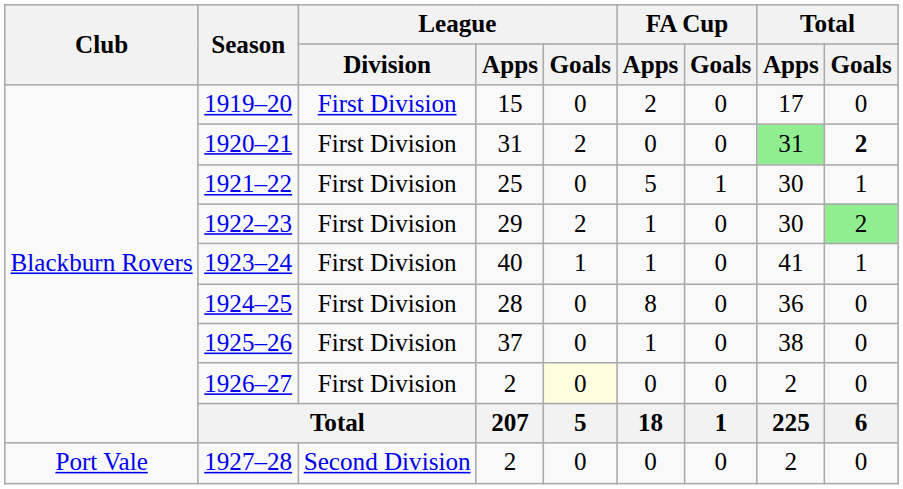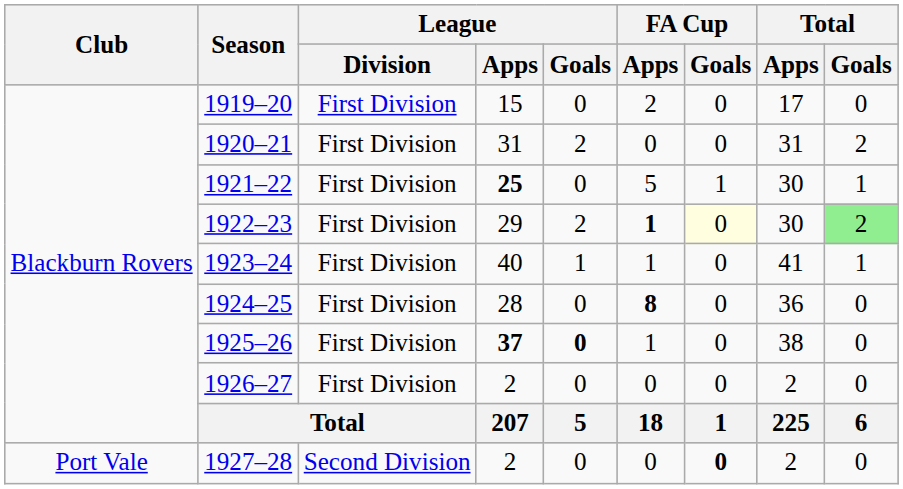(791, 143) lightgreen background -> (791, 143) no background
(861, 143) bold -> (861, 143) normal
(510, 183) normal -> (510, 183) bold
(650, 223) normal -> (650, 223) bold
(721, 223) no background -> (721, 223) lightyellow background
(650, 303) normal -> (650, 303) bold
(510, 343) normal -> (510, 343) bold
(580, 343) normal -> (580, 343) bold
(580, 382) lightyellow background -> (580, 382) no background
(721, 462) normal -> (721, 462) bold
